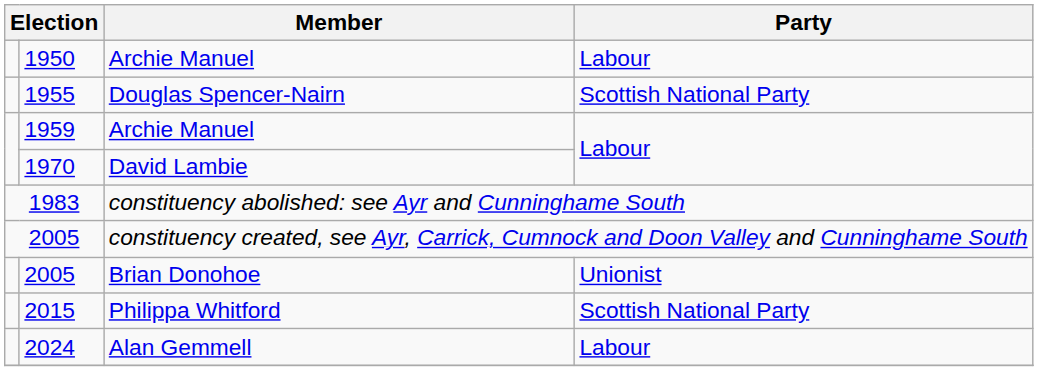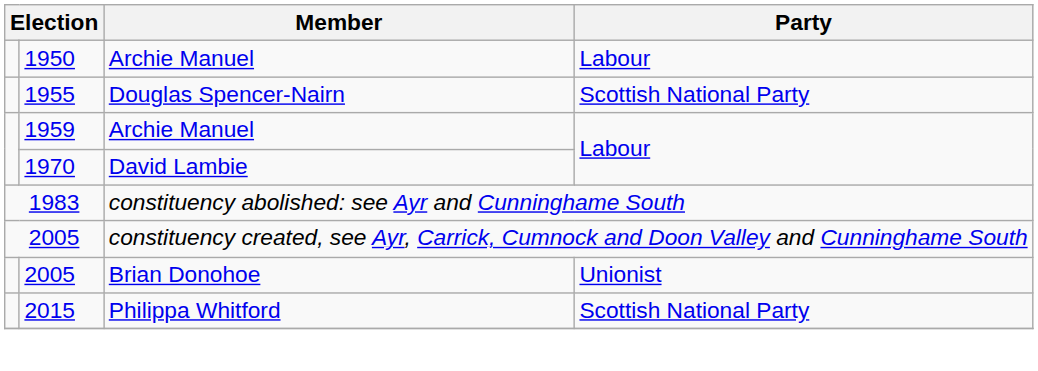- row: (50, 346)
